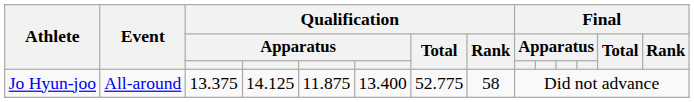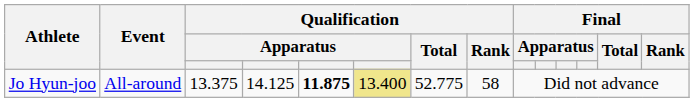(326, 83) normal -> (326, 83) bold
(383, 83) no background -> (382, 83) khaki background
